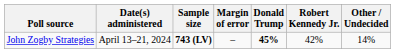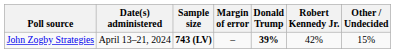(269, 40) 45% -> (269, 40) 39%
(366, 40) 14% -> (366, 40) 15%
